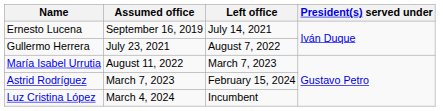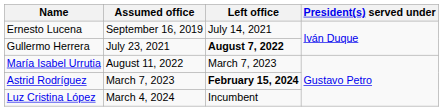(244, 47) normal -> (246, 47) bold
(252, 81) normal -> (253, 81) bold
